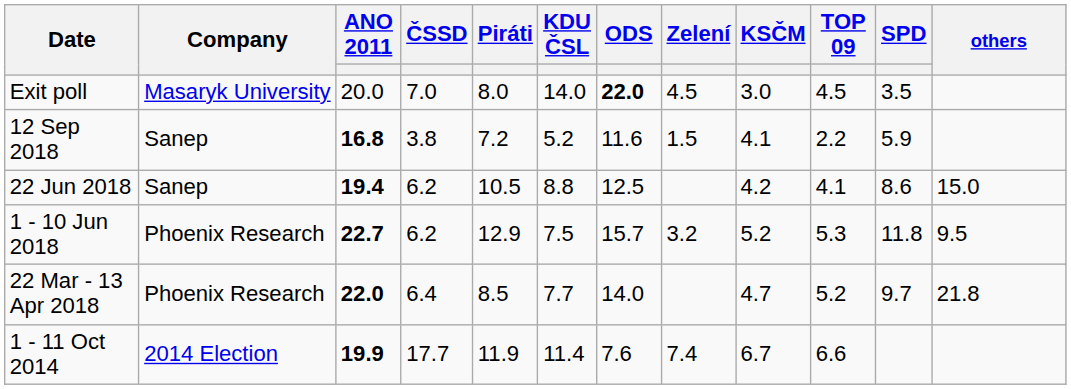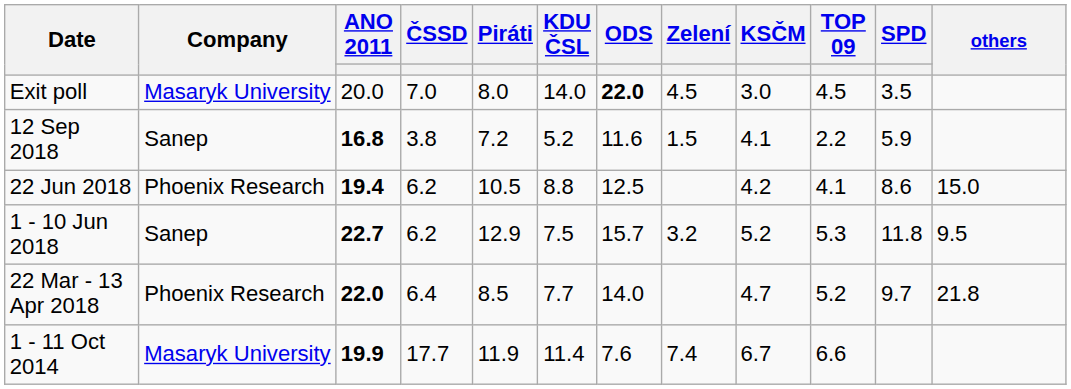(176, 186) Sanep -> (234, 186) Phoenix Research
(234, 234) Phoenix Research -> (176, 234) Sanep
(211, 354) 2014 Election -> (237, 354) Masaryk University
